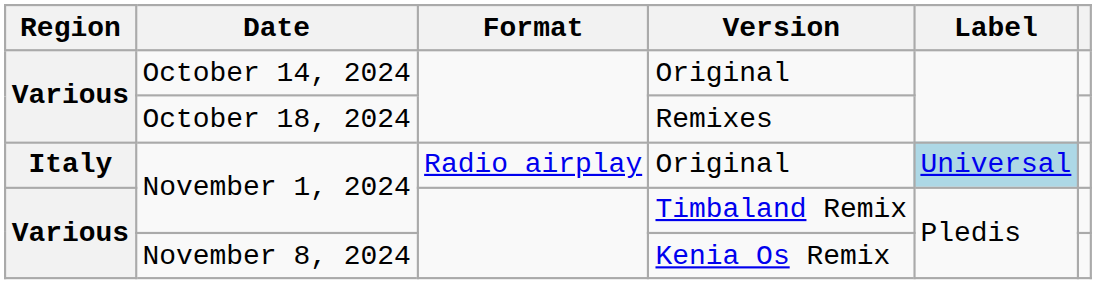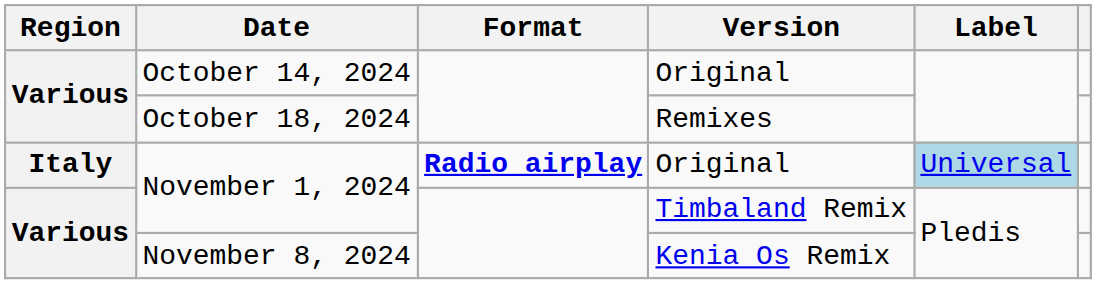(533, 165) normal -> (533, 165) bold
